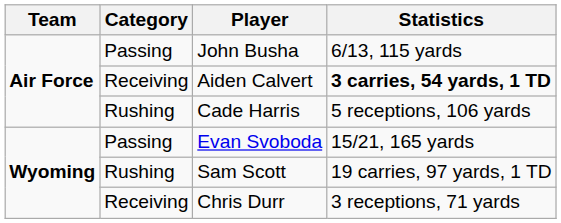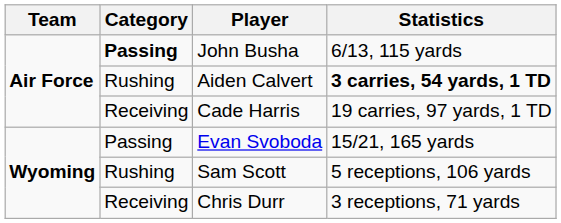(138, 50) normal -> (141, 50) bold
(146, 80) Receiving -> (139, 80) Rushing
(139, 111) Rushing -> (146, 111) Receiving
(431, 111) 5 receptions, 106 yards -> (441, 111) 19 carries, 97 yards, 1 TD
(441, 172) 19 carries, 97 yards, 1 TD -> (431, 172) 5 receptions, 106 yards
